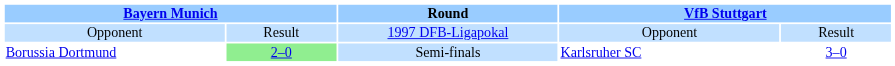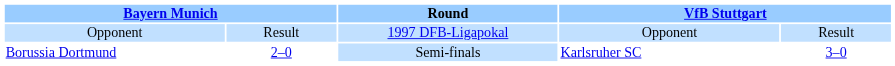(281, 52) lightgreen background -> (281, 52) no background
